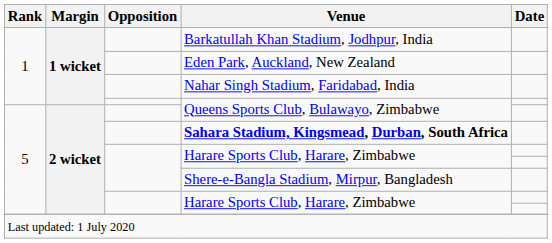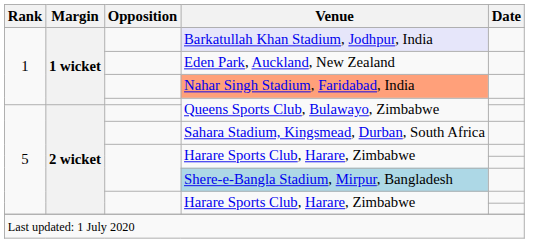(308, 39) no background -> (308, 39) lavender background
(299, 86) no background -> (299, 86) lightsalmon background
(346, 132) bold -> (334, 132) normal
(318, 179) no background -> (318, 179) lightblue background
